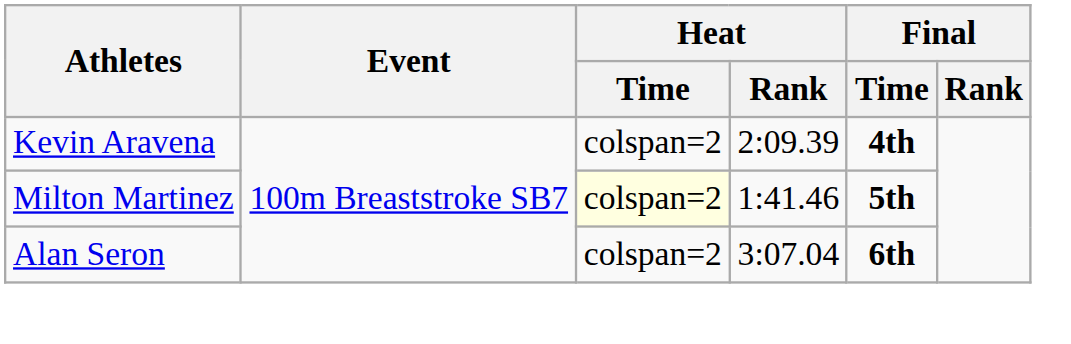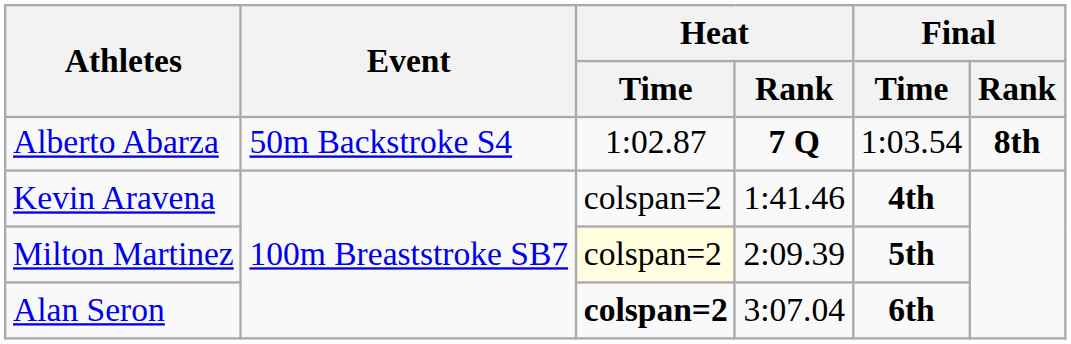+ row: (116, 143)
(788, 143) 2:09.39 -> (794, 198) 1:41.46
(788, 198) 1:41.46 -> (794, 253) 2:09.39
(653, 253) normal -> (656, 309) bold
